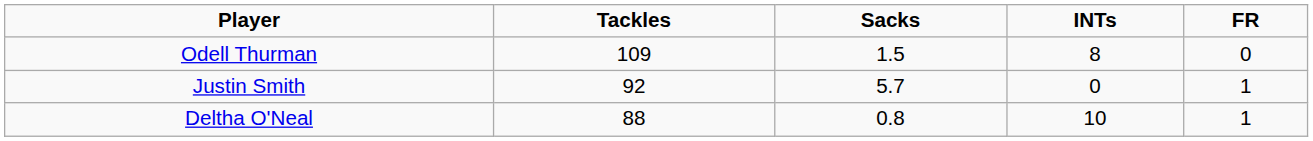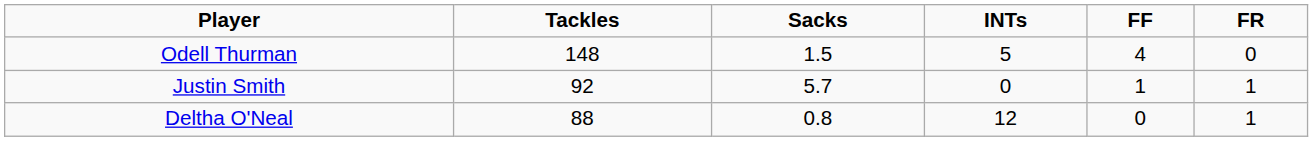+ column: (1140, 20)
(634, 53) 109 -> (582, 53) 148
(1095, 53) 8 -> (1006, 53) 5
(1095, 119) 10 -> (1006, 119) 12
